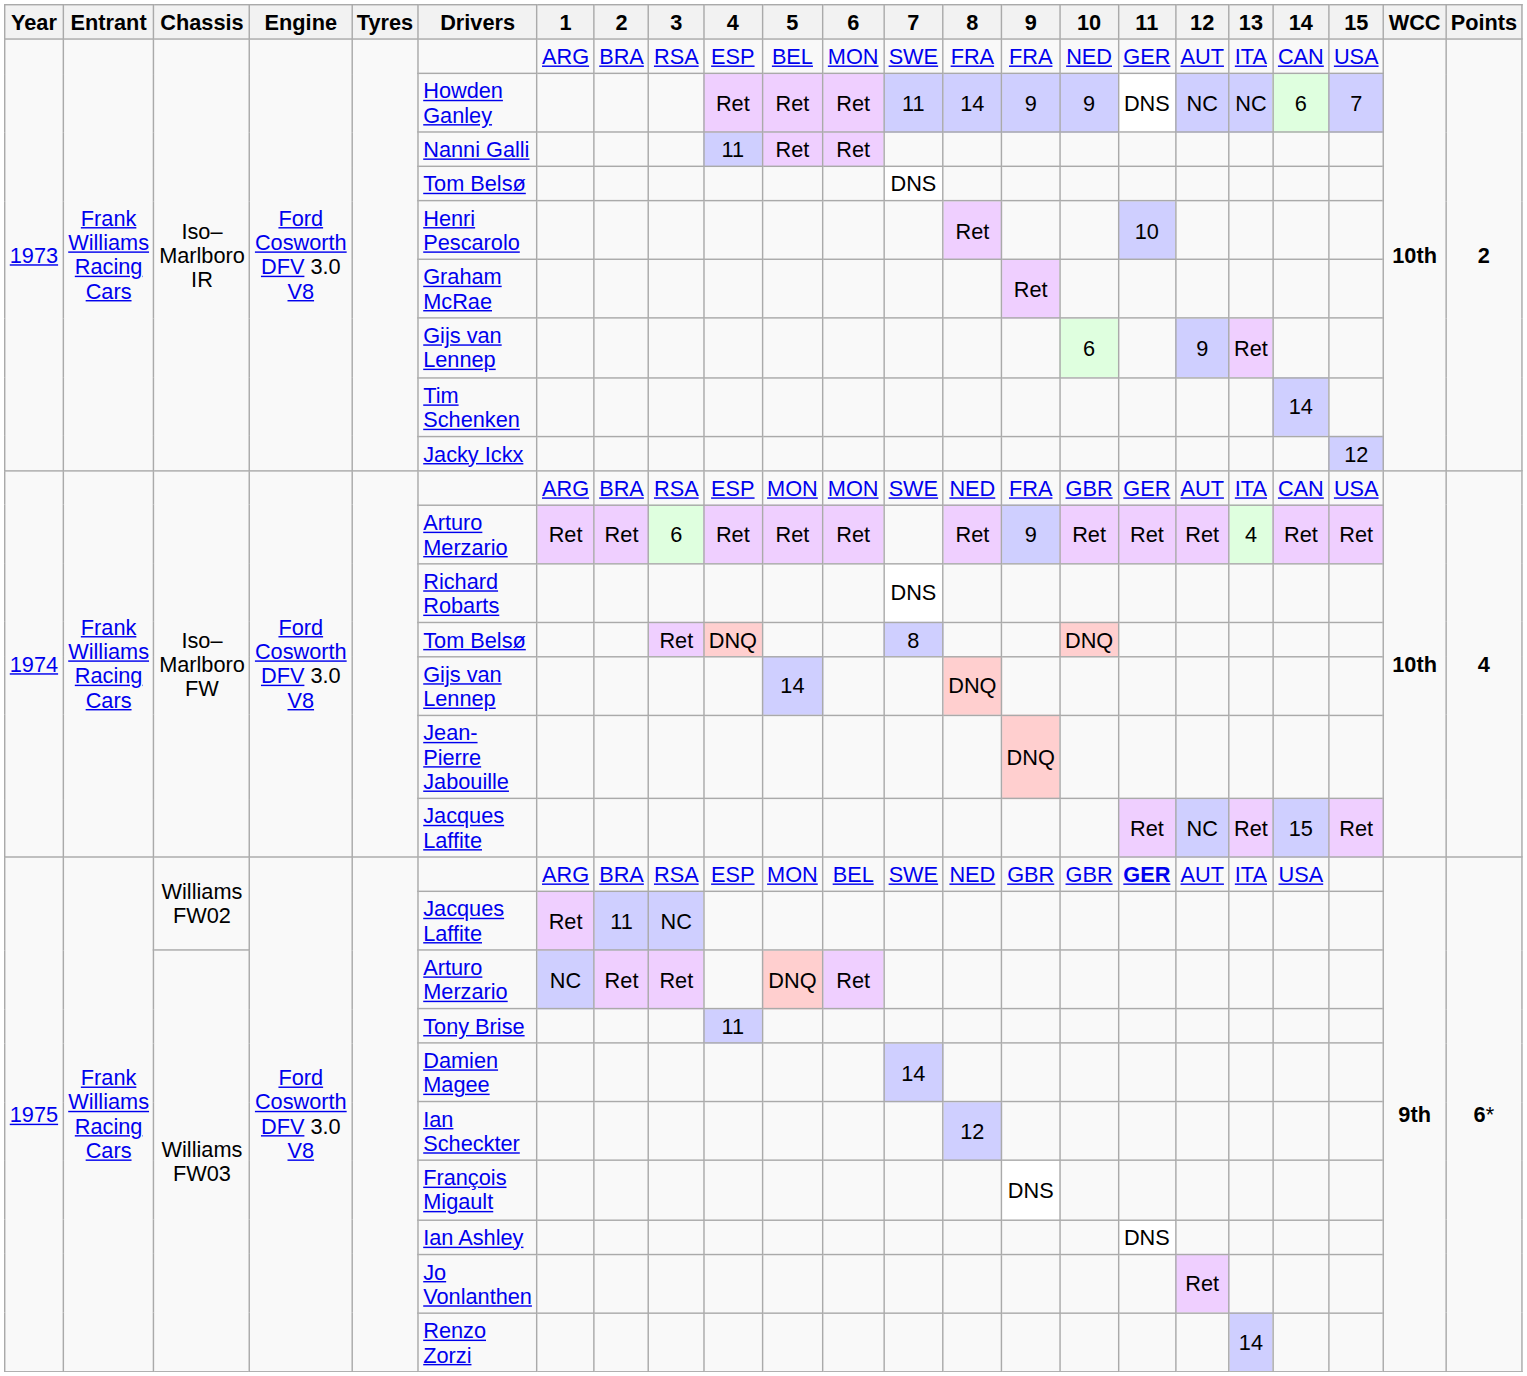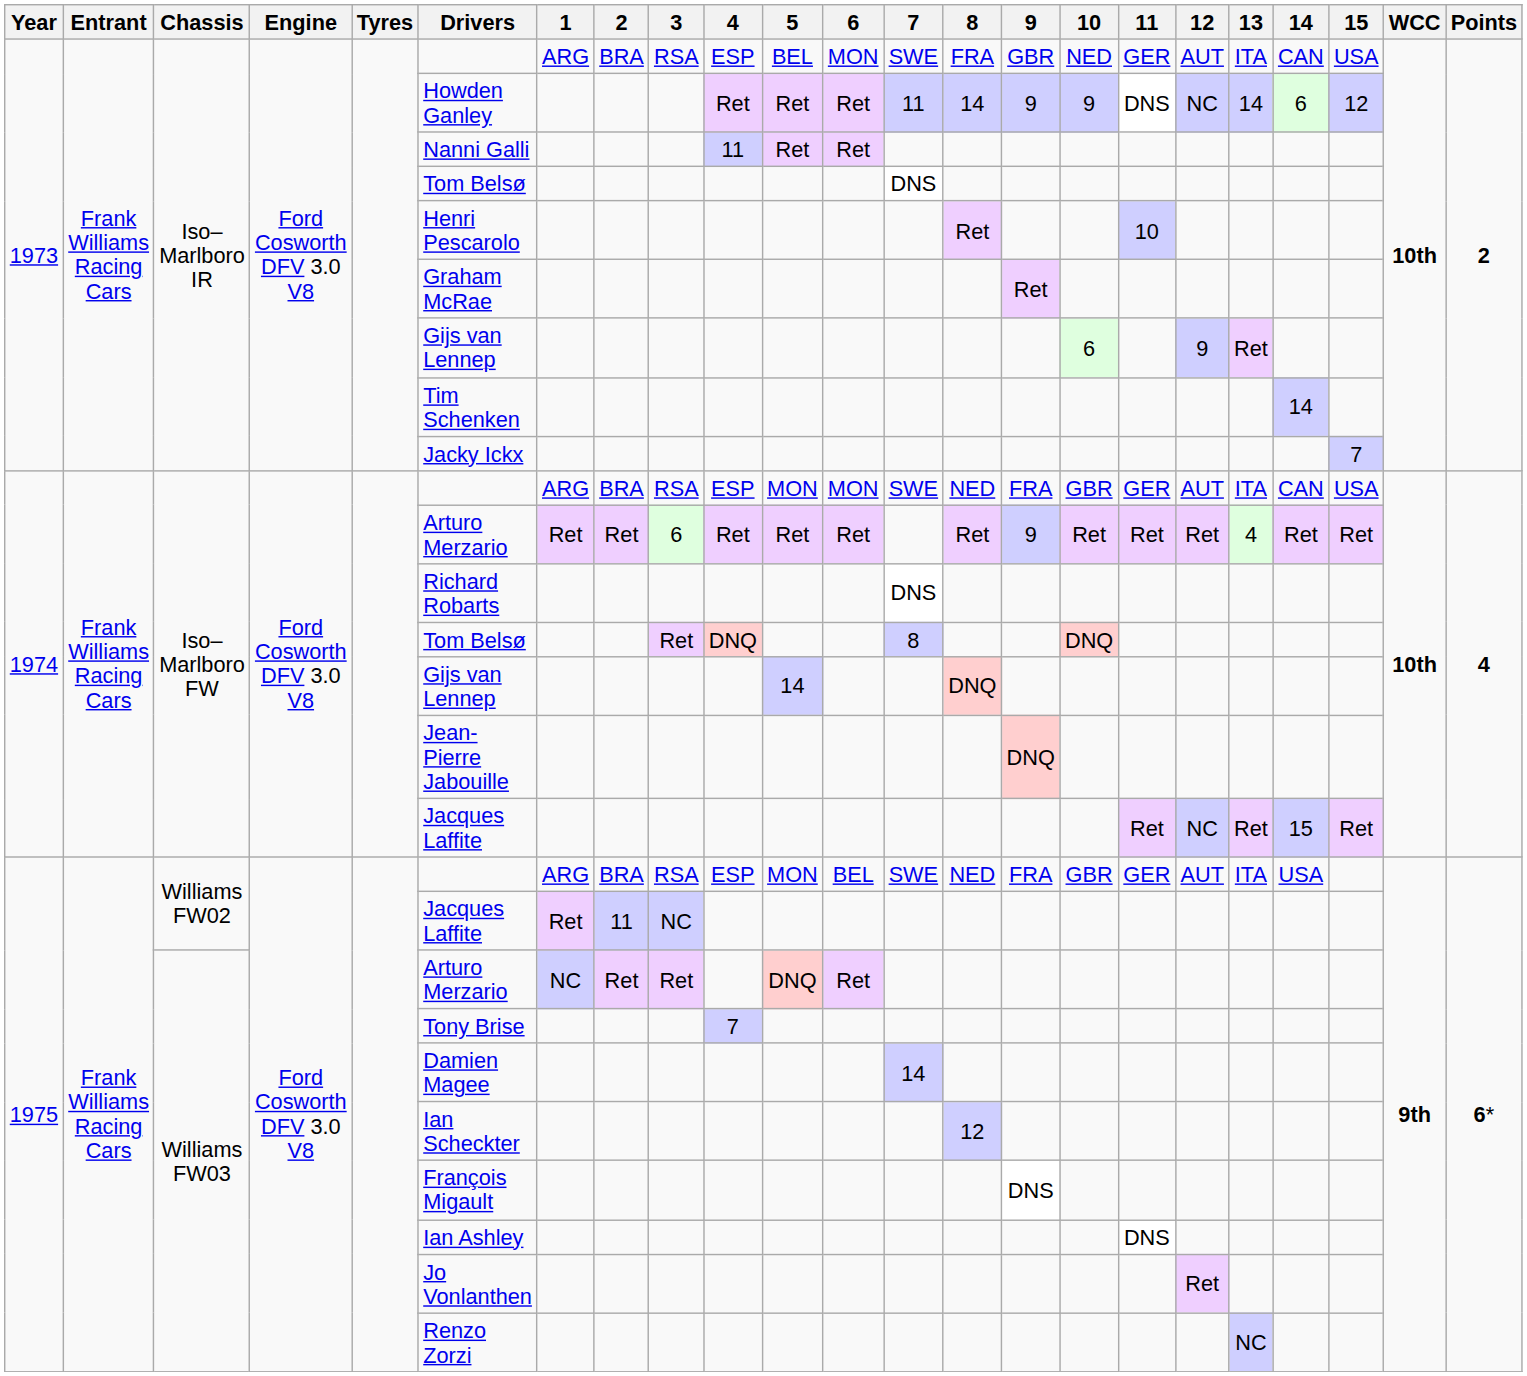(1031, 57) FRA -> (1031, 57) GBR
(1251, 103) NC -> (1251, 103) 14
(1356, 103) 7 -> (1356, 103) 12
(1356, 453) 12 -> (1356, 453) 7
(1031, 874) GBR -> (1031, 874) FRA
(1147, 874) bold -> (1147, 874) normal
(733, 1026) 11 -> (733, 1026) 7
(1251, 1342) 14 -> (1251, 1342) NC
